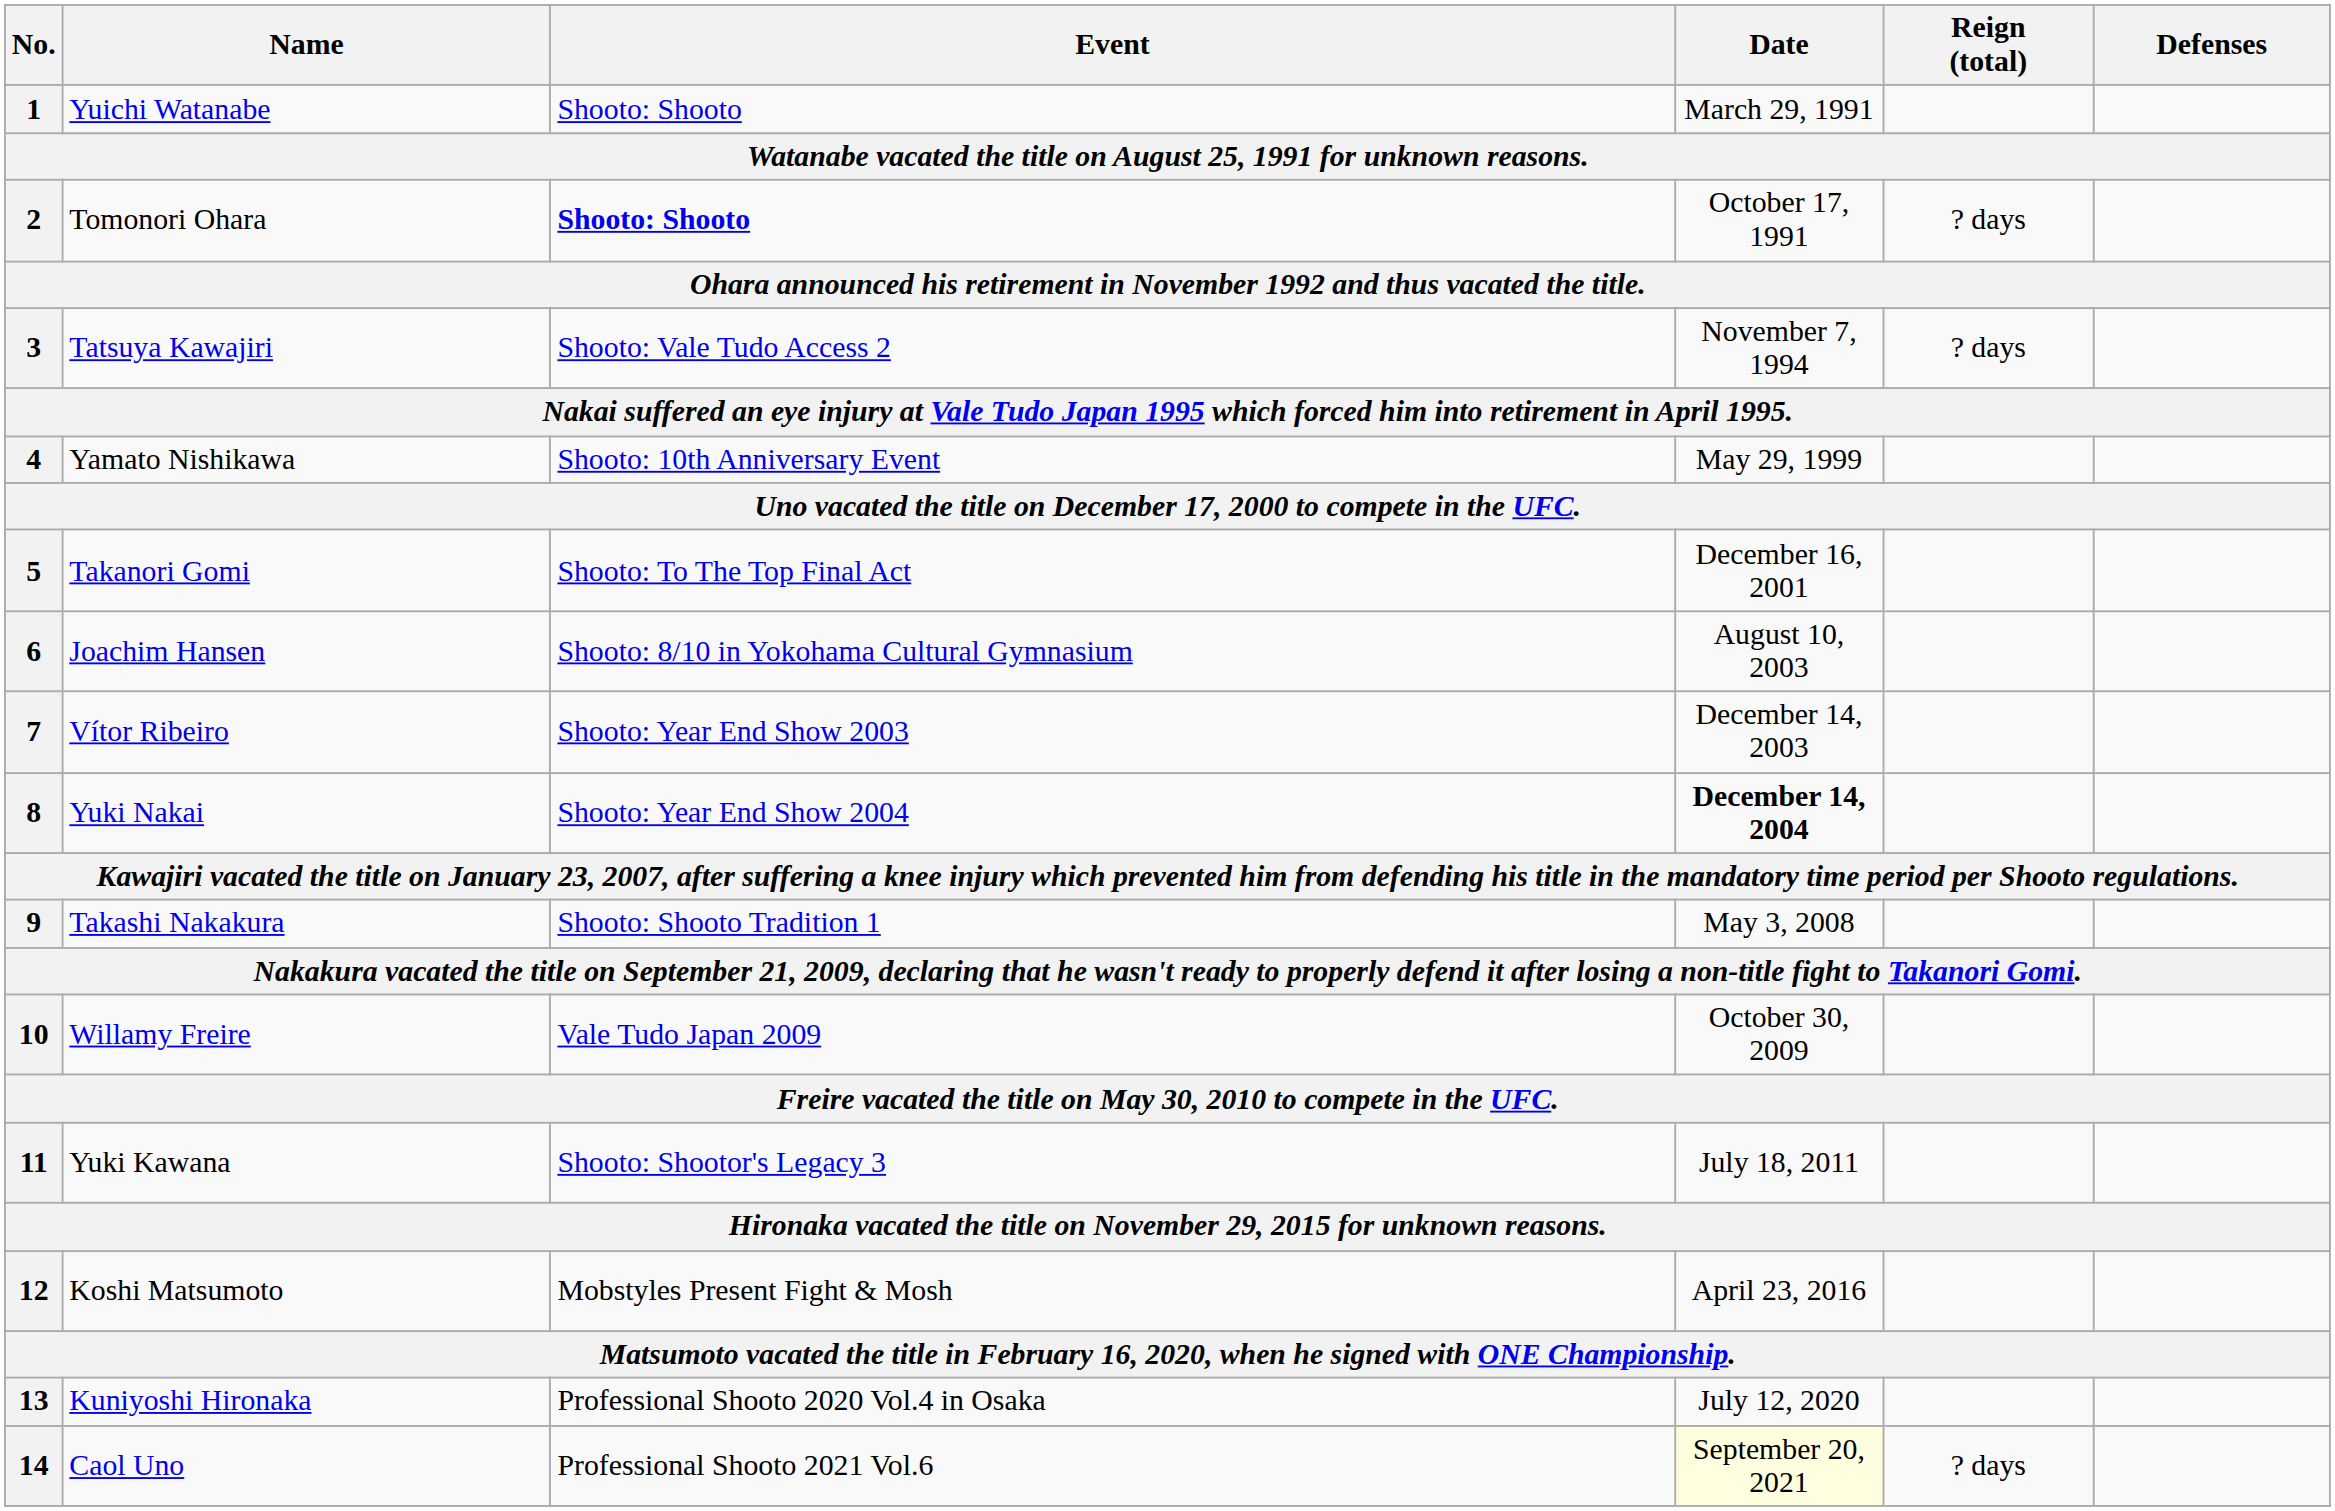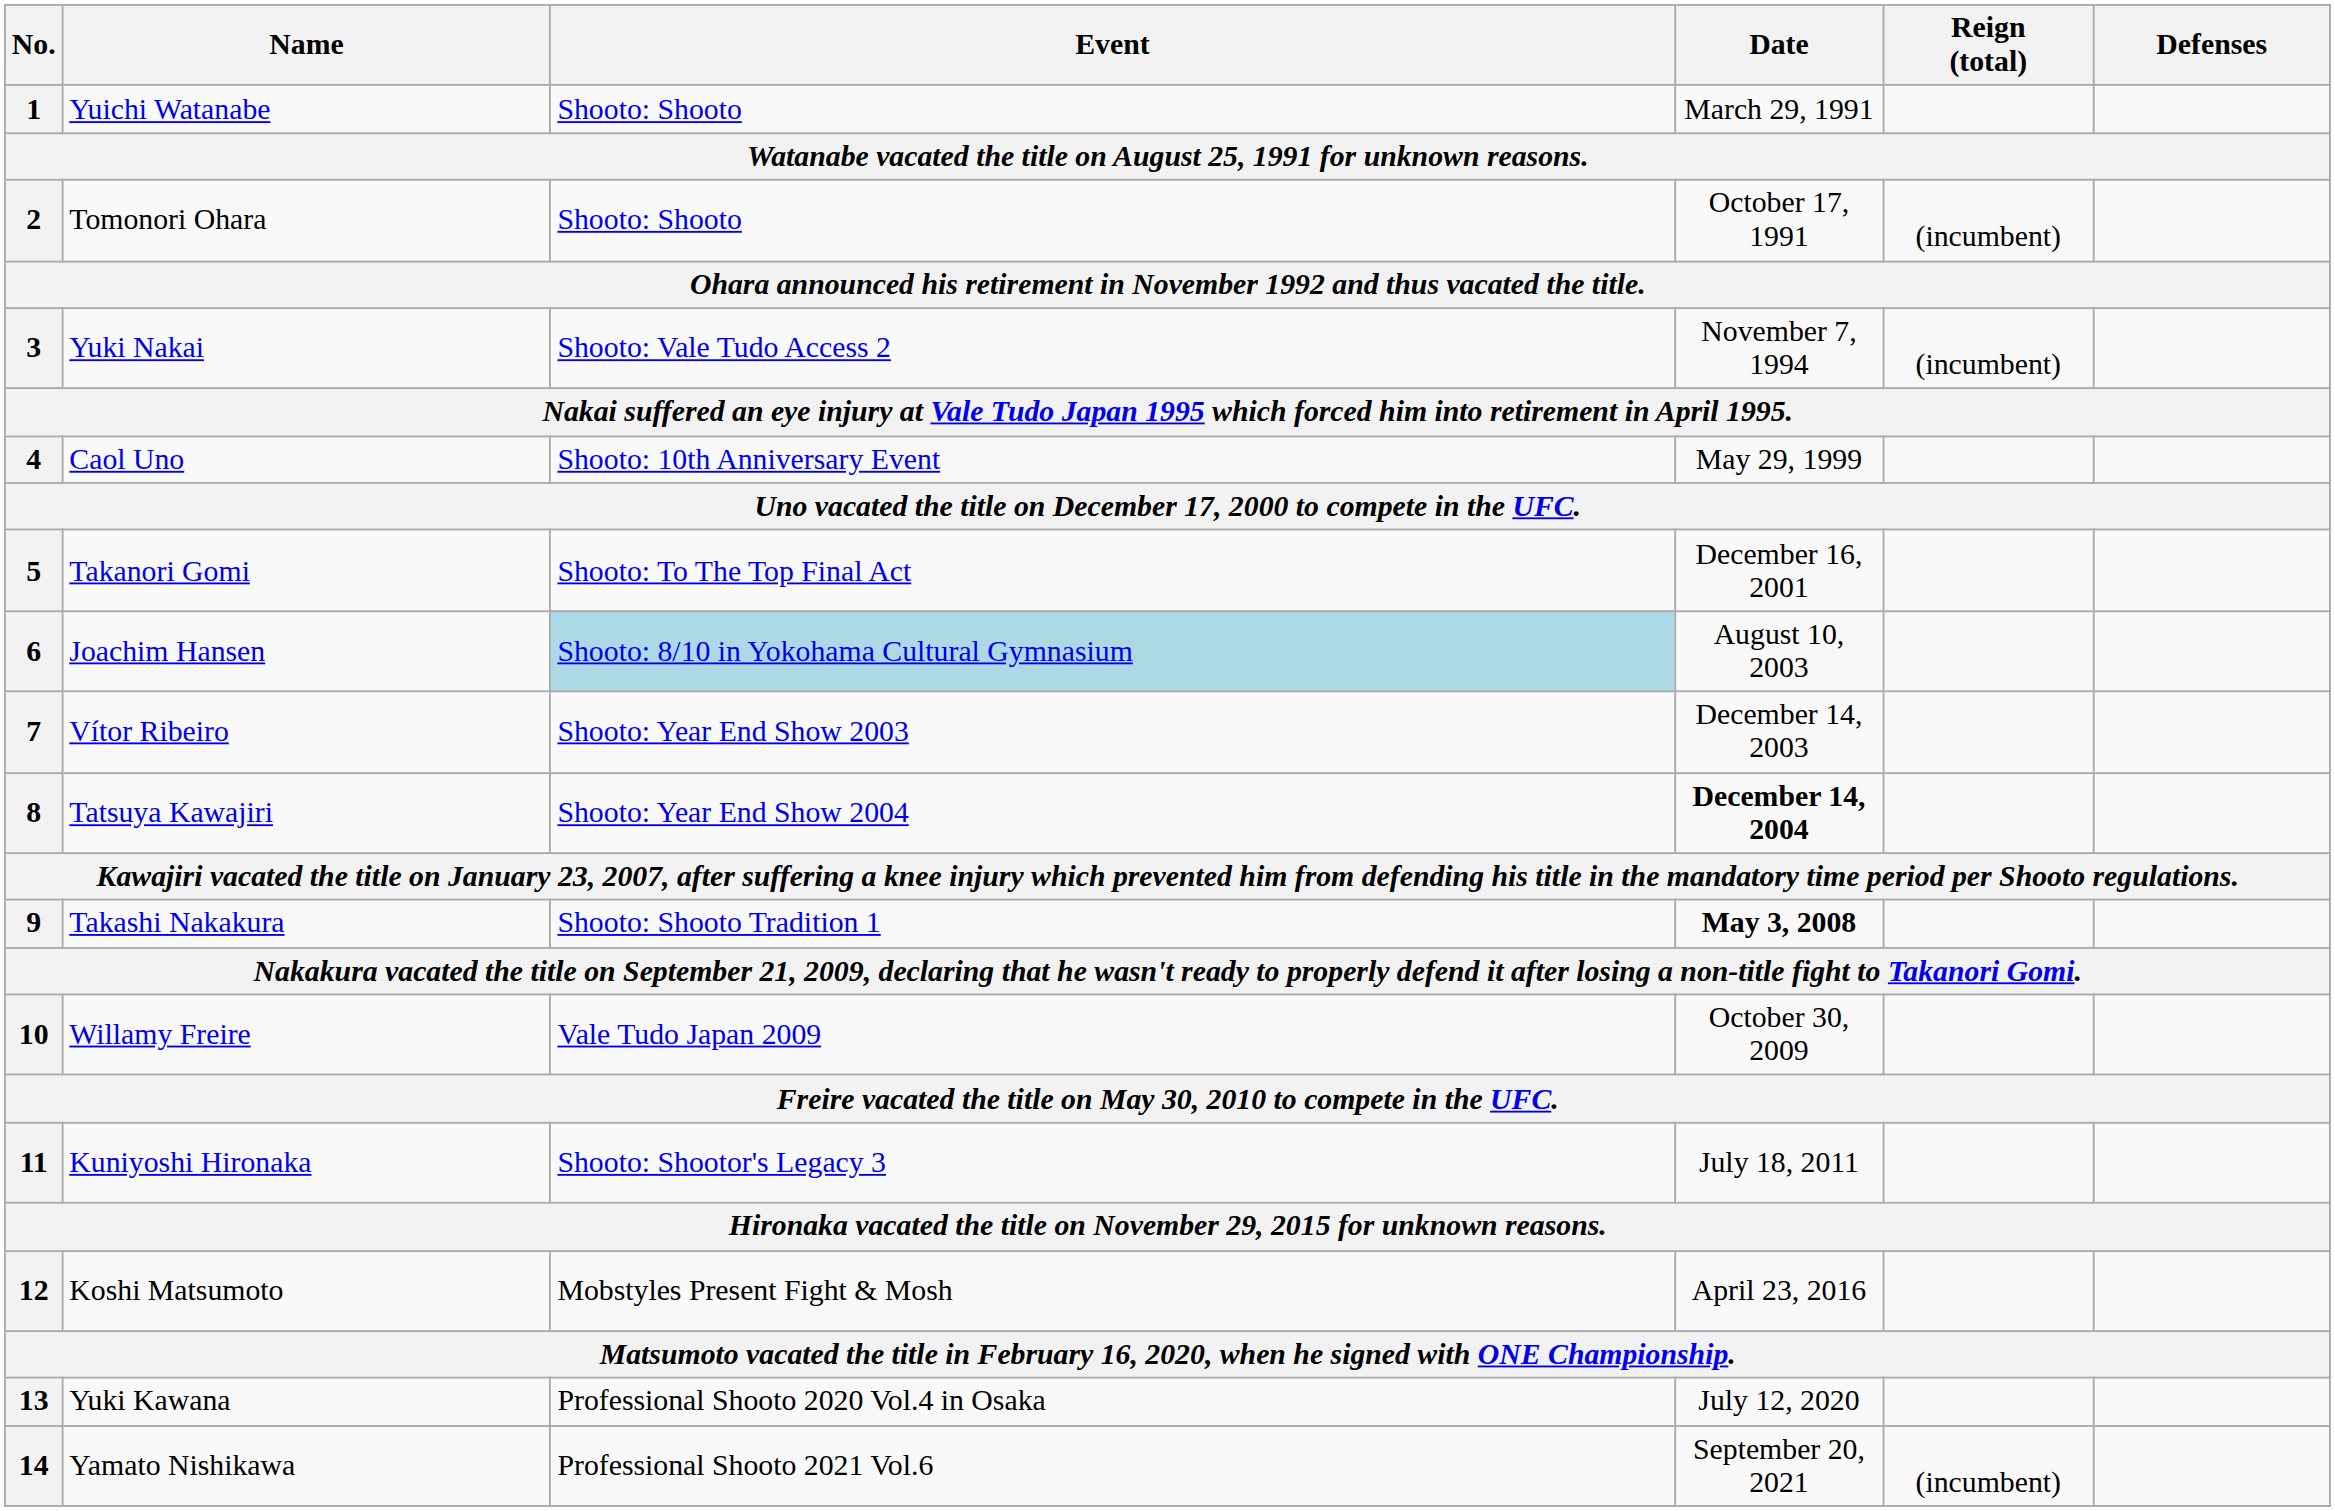(654, 219) bold -> (650, 219) normal
(1988, 219) ? days -> (1988, 236) (incumbent)
(171, 347) Tatsuya Kawajiri -> (137, 347) Yuki Nakai
(1988, 347) ? days -> (1988, 364) (incumbent)
(182, 458) Yamato Nishikawa -> (127, 458) Caol Uno
(845, 650) no background -> (845, 650) lightblue background
(137, 812) Yuki Nakai -> (171, 812) Tatsuya Kawajiri
(1779, 923) normal -> (1779, 923) bold
(150, 1162) Yuki Kawana -> (190, 1162) Kuniyoshi Hironaka
(190, 1401) Kuniyoshi Hironaka -> (150, 1401) Yuki Kawana
(127, 1465) Caol Uno -> (182, 1465) Yamato Nishikawa
(1779, 1465) lightyellow background -> (1779, 1465) no background
(1988, 1465) ? days -> (1988, 1481) (incumbent)
